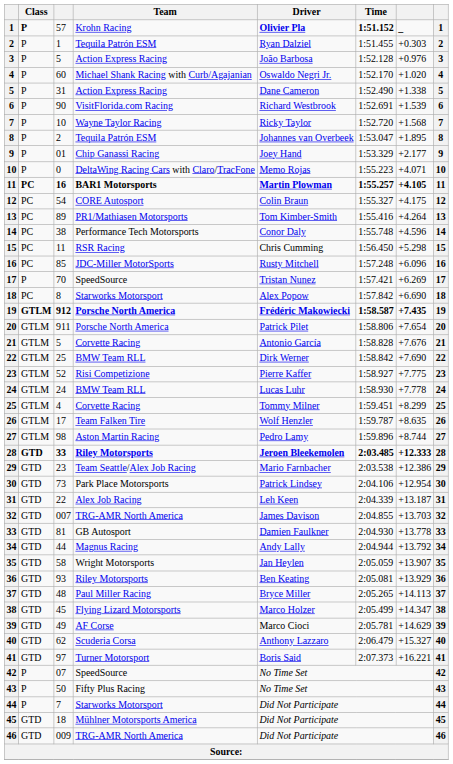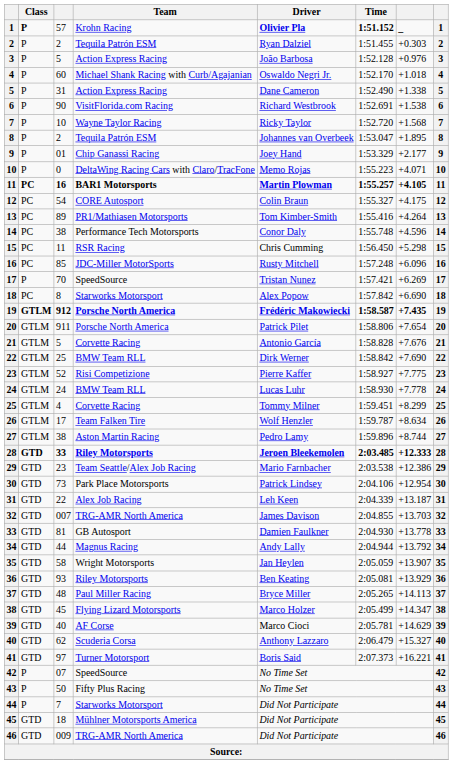(58, 43) 1 -> (58, 43) 2
(412, 75) +1.020 -> (412, 75) +1.018
(412, 106) +1.539 -> (412, 106) +1.538
(412, 421) +8.635 -> (412, 421) +8.634
(61, 437) 98 -> (61, 437) 38
(61, 625) 49 -> (61, 625) 40
